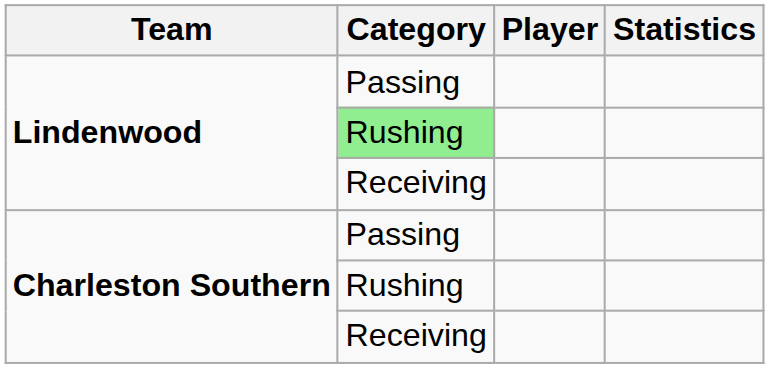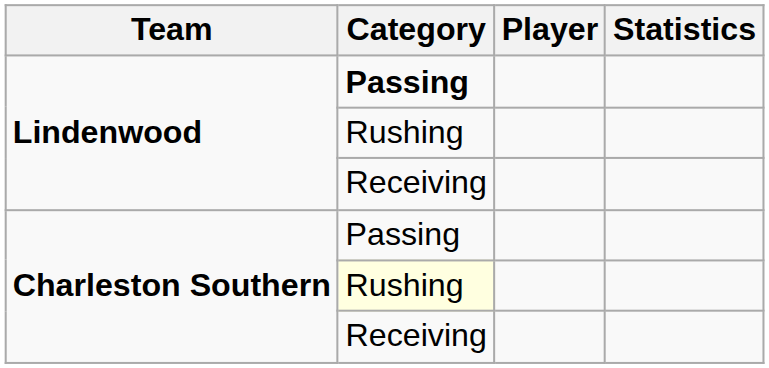(403, 81) normal -> (407, 81) bold
(405, 132) lightgreen background -> (405, 132) no background
(405, 285) no background -> (405, 285) lightyellow background
